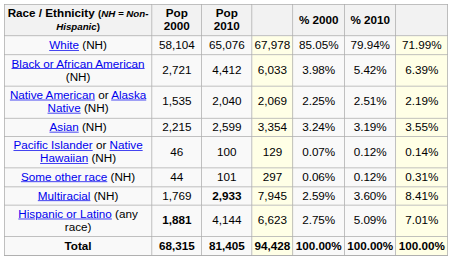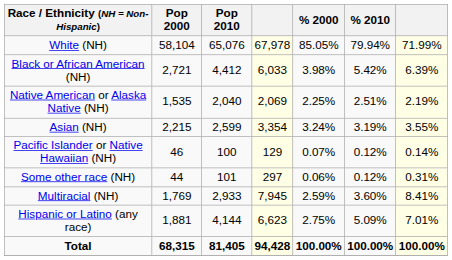(227, 195) bold -> (227, 195) normal
(177, 221) bold -> (177, 221) normal
